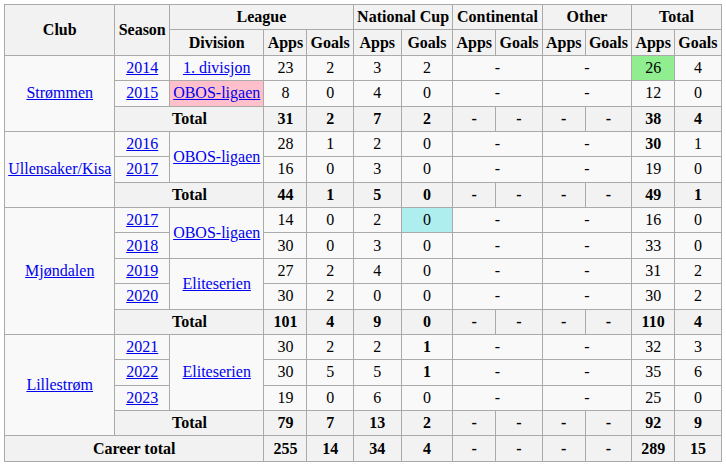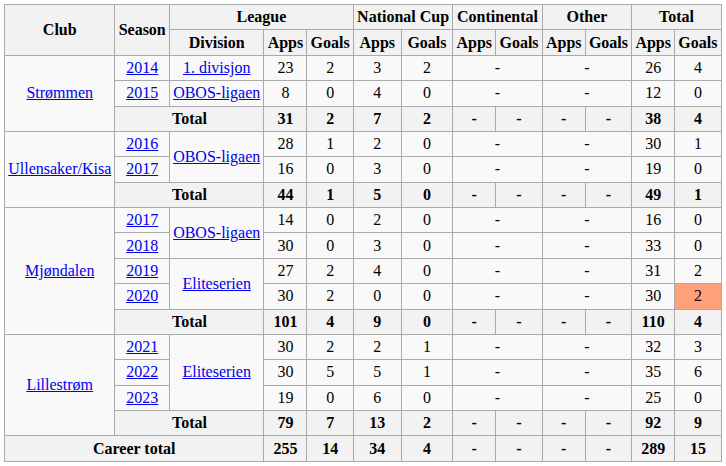(653, 67) lightgreen background -> (653, 67) no background
(217, 93) pink background -> (217, 93) no background
(653, 144) bold -> (653, 144) normal
(427, 220) paleturquoise background -> (427, 220) no background
(698, 296) no background -> (698, 296) lightsalmon background
(427, 347) bold -> (427, 347) normal
(427, 372) bold -> (427, 372) normal
